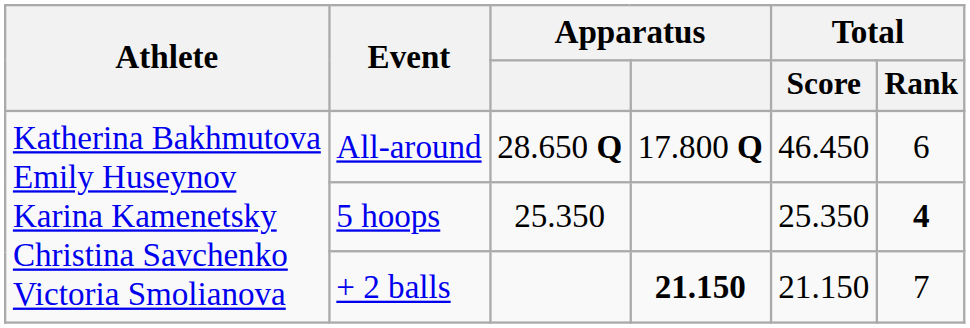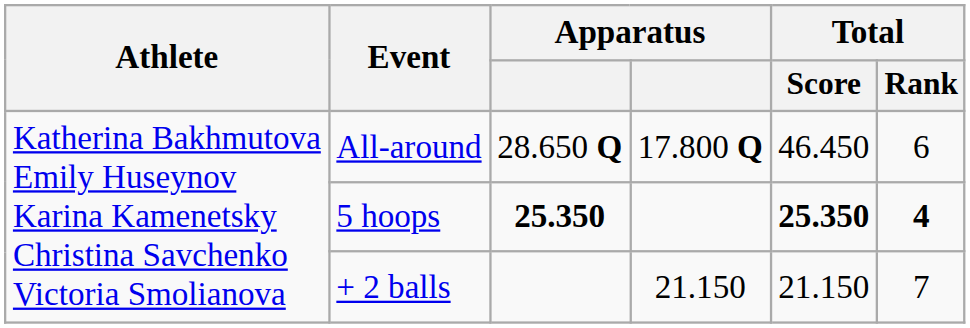(560, 216) normal -> (560, 216) bold
(824, 216) normal -> (824, 216) bold
(700, 287) bold -> (700, 287) normal
